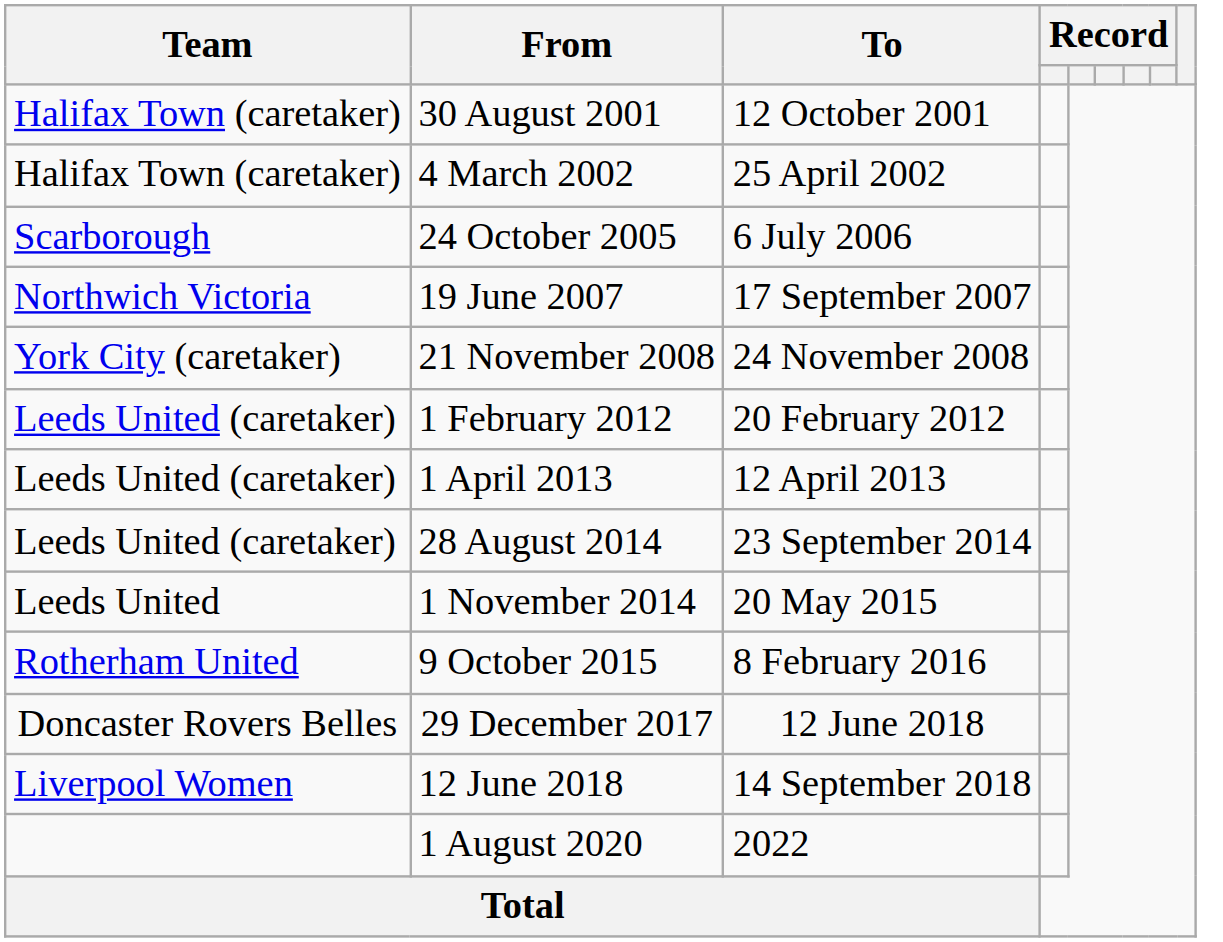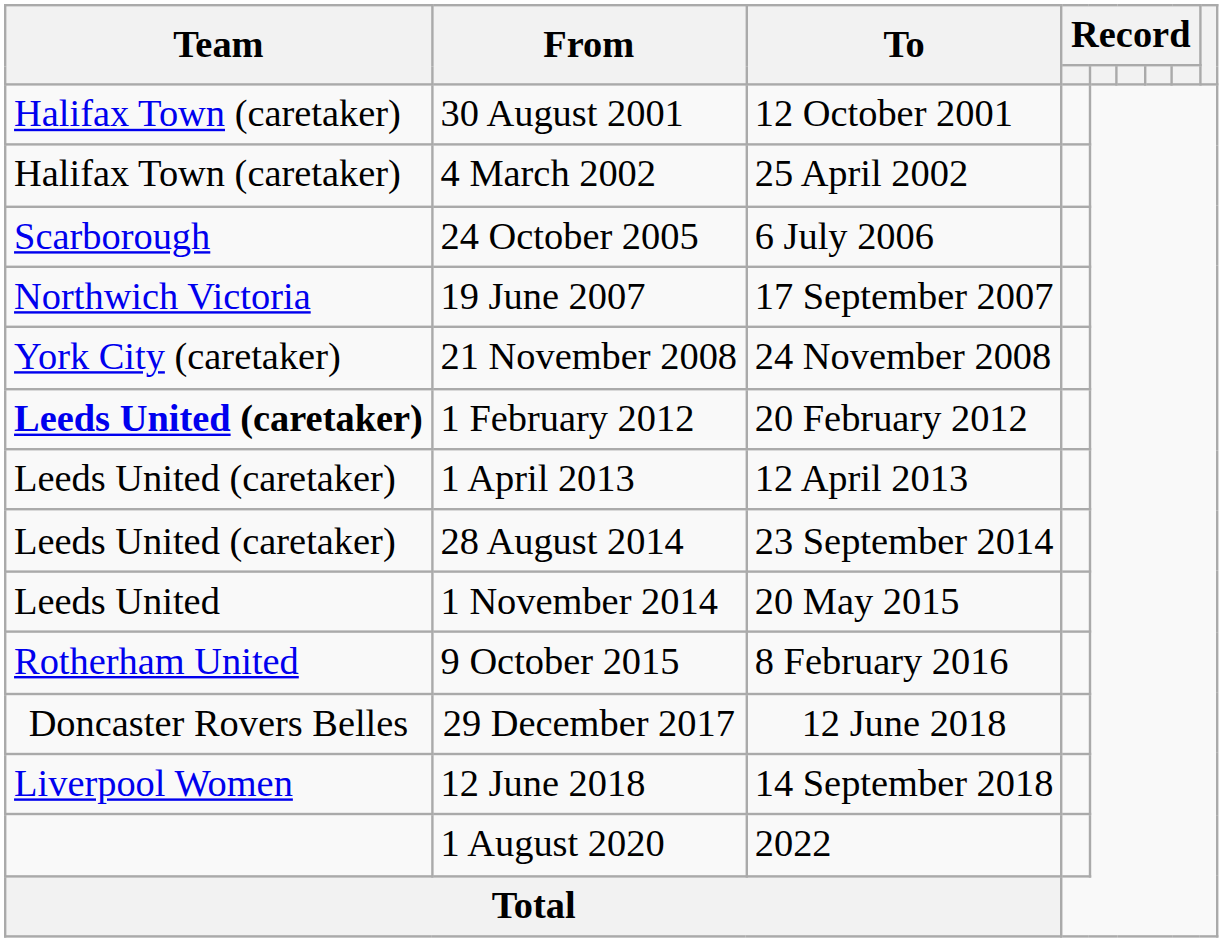(205, 418) normal -> (218, 418) bold
